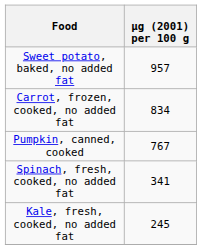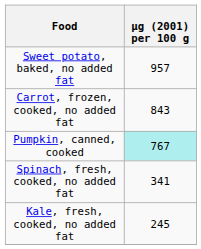(160, 110) 834 -> (160, 110) 843
(160, 146) no background -> (160, 146) paleturquoise background
